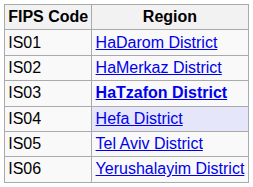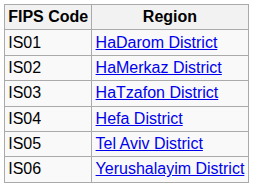(161, 93) bold -> (157, 93) normal
(139, 118) lavender background -> (139, 118) no background
